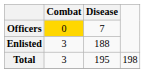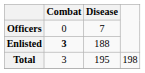(64, 28) gold background -> (64, 28) no background
(64, 44) normal -> (64, 44) bold
